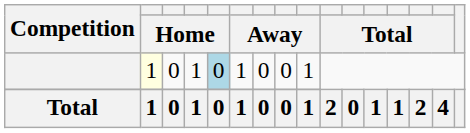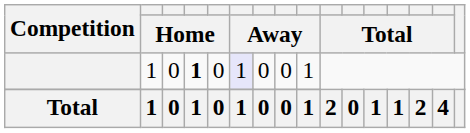(151, 70) lightyellow background -> (151, 70) no background
(196, 70) normal -> (196, 70) bold
(219, 70) lightblue background -> (219, 70) no background
(241, 70) no background -> (241, 70) lavender background
